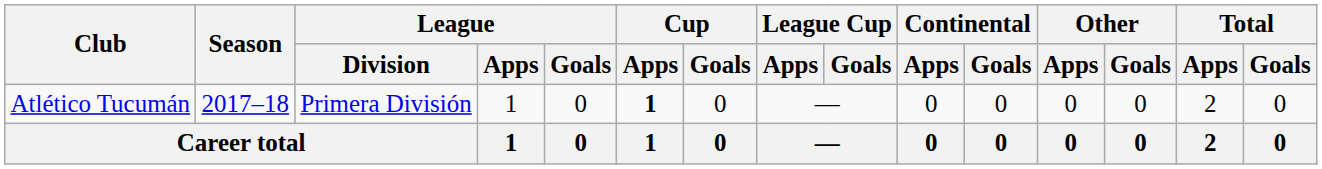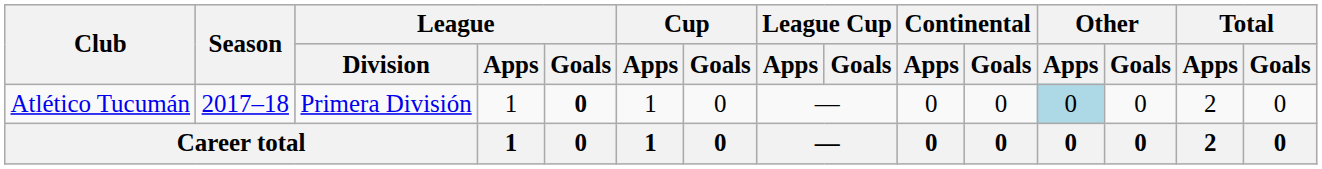(581, 103) normal -> (581, 103) bold
(650, 103) bold -> (650, 103) normal
(1071, 103) no background -> (1071, 103) lightblue background
